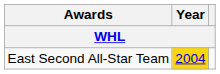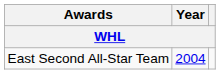(190, 58) gold background -> (190, 58) no background
